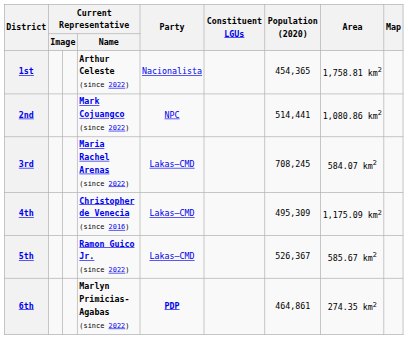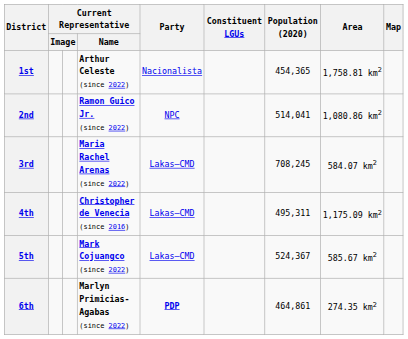(104, 115) Mark Cojuangco (since 2022) -> (107, 115) Ramon Guico Jr. (since 2022)
(293, 115) 514,441 -> (293, 115) 514,041
(293, 214) 495,309 -> (293, 214) 495,311
(107, 256) Ramon Guico Jr. (since 2022) -> (104, 256) Mark Cojuangco (since 2022)
(293, 257) 526,367 -> (293, 257) 524,367
